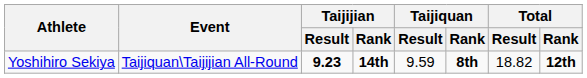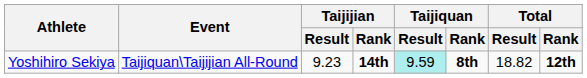(327, 62) bold -> (327, 62) normal
(420, 62) no background -> (420, 62) paleturquoise background
